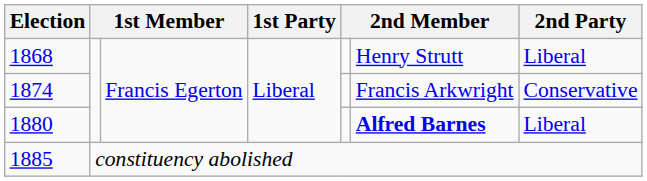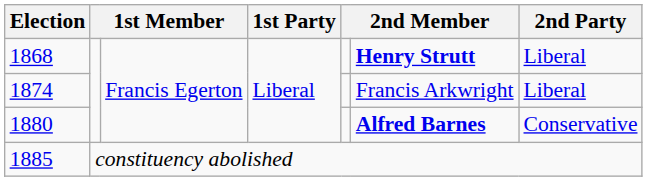(409, 55) normal -> (415, 55) bold
(581, 90) Conservative -> (555, 90) Liberal
(555, 124) Liberal -> (581, 124) Conservative
